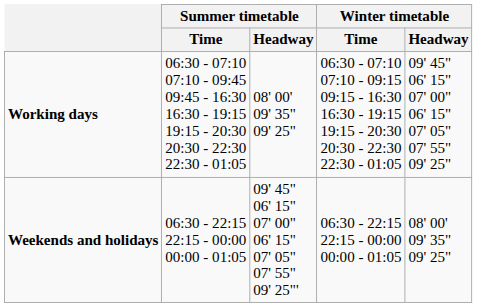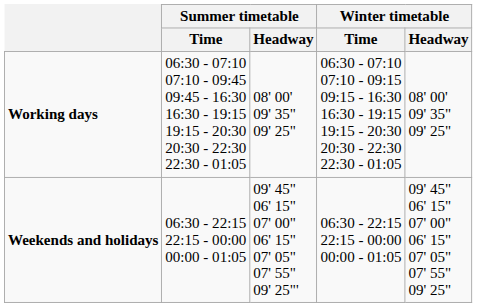(430, 114) 09' 45" 06' 15" 07' 00" 06' 15" 07' 05" 07' 55" 09' 25" -> (430, 114) 08' 00' 09' 35" 09' 25"
(430, 239) 08' 00' 09' 35" 09' 25" -> (430, 239) 09' 45" 06' 15" 07' 00" 06' 15" 07' 05" 07' 55" 09' 25"
